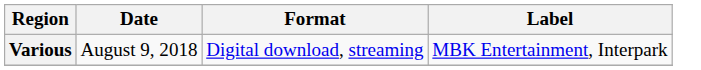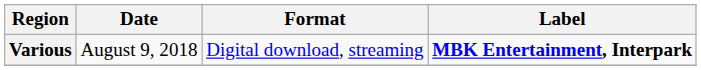(550, 49) normal -> (562, 49) bold
